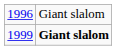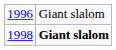(20, 34) 1999 -> (20, 34) 1998
